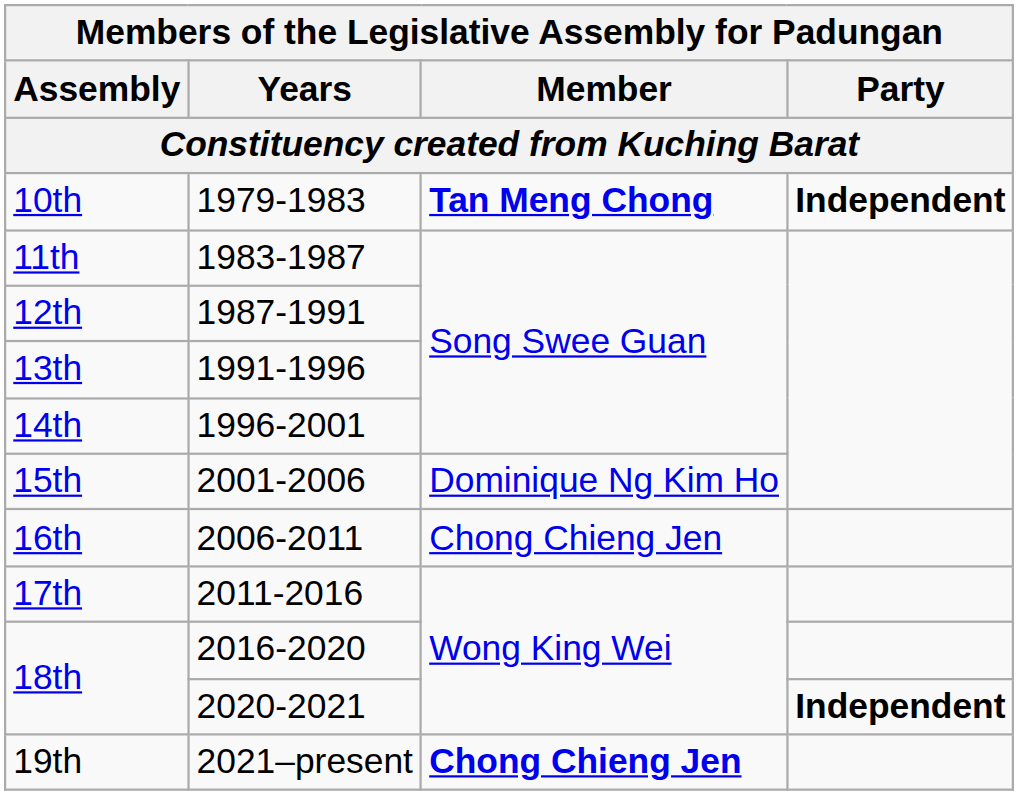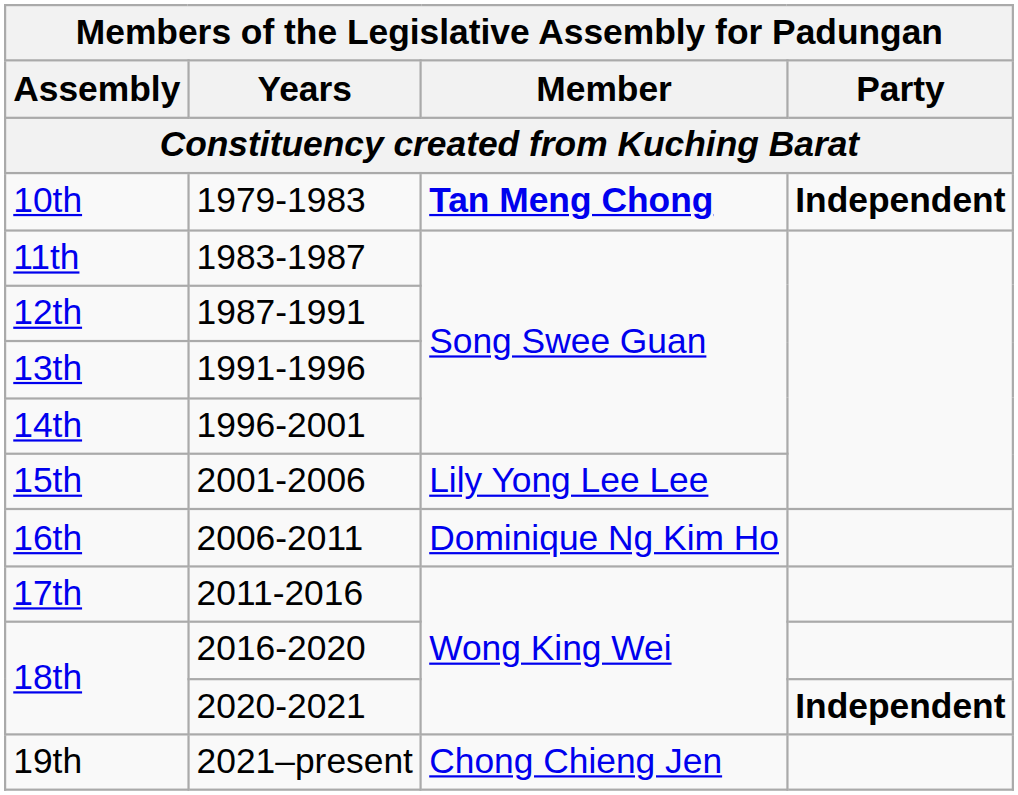(604, 481) Dominique Ng Kim Ho -> (569, 481) Lily Yong Lee Lee
(576, 537) Chong Chieng Jen -> (604, 537) Dominique Ng Kim Ho
(585, 761) bold -> (576, 761) normal
